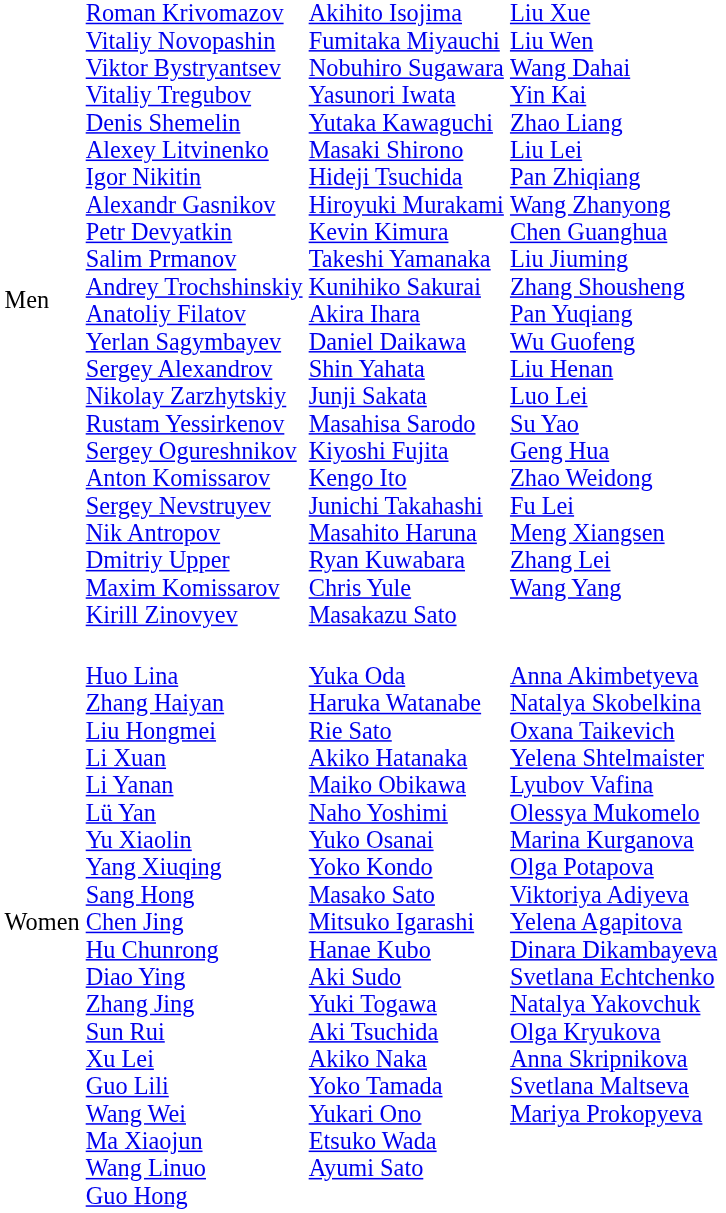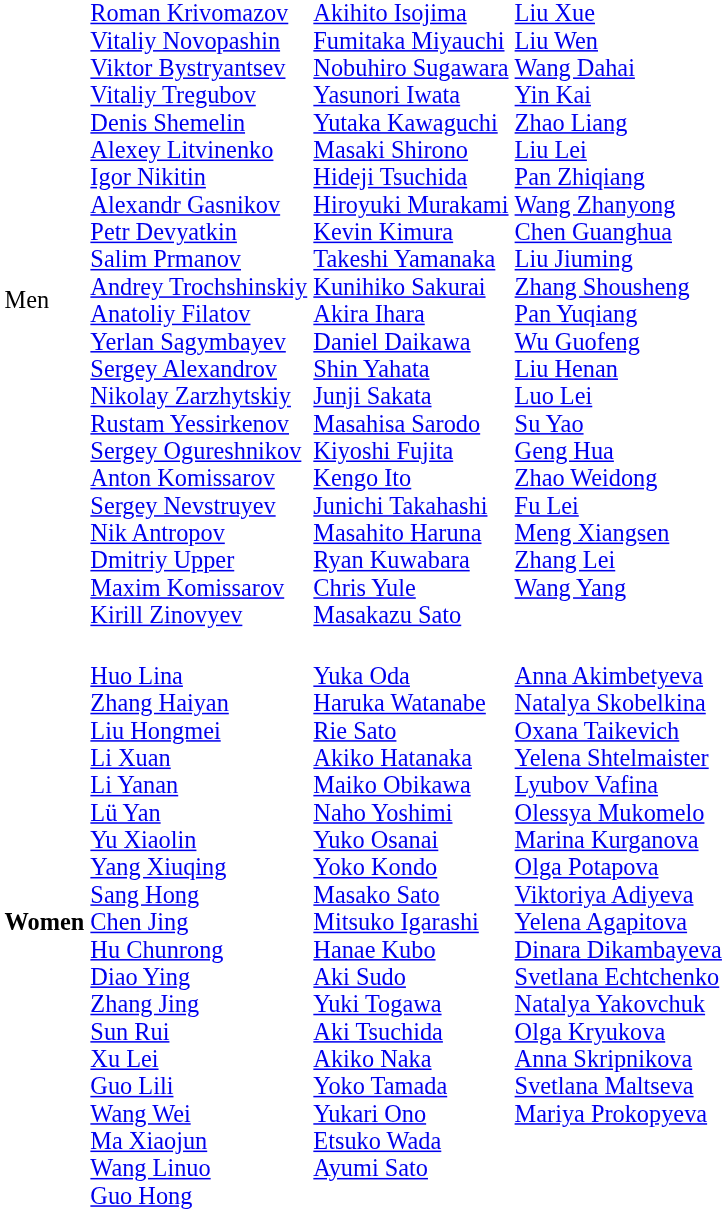(42, 922) normal -> (44, 922) bold
